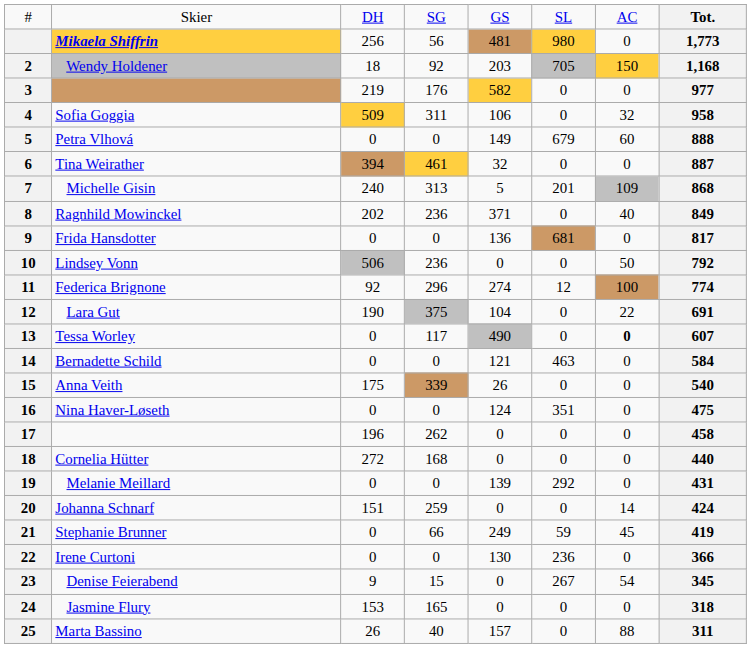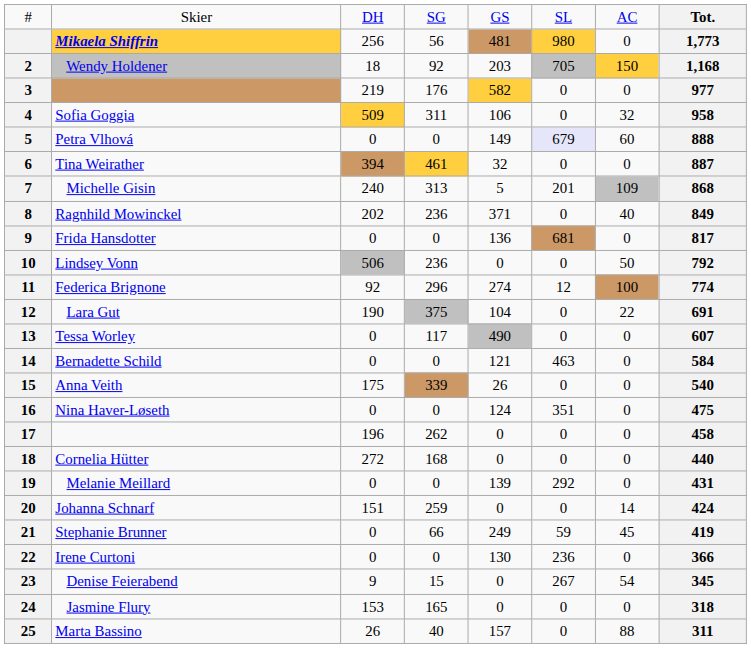(563, 139) no background -> (563, 139) lavender background
(627, 336) bold -> (627, 336) normal
